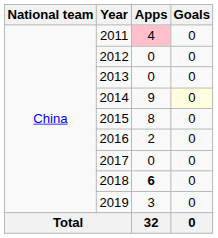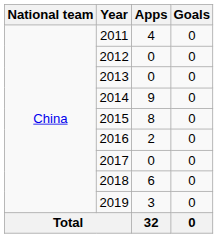(151, 35) pink background -> (151, 35) no background
(192, 98) lightyellow background -> (192, 98) no background
(151, 181) bold -> (151, 181) normal
